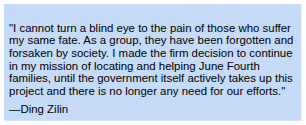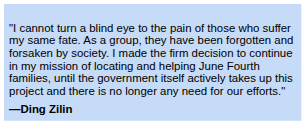(39, 109) normal -> (41, 109) bold
